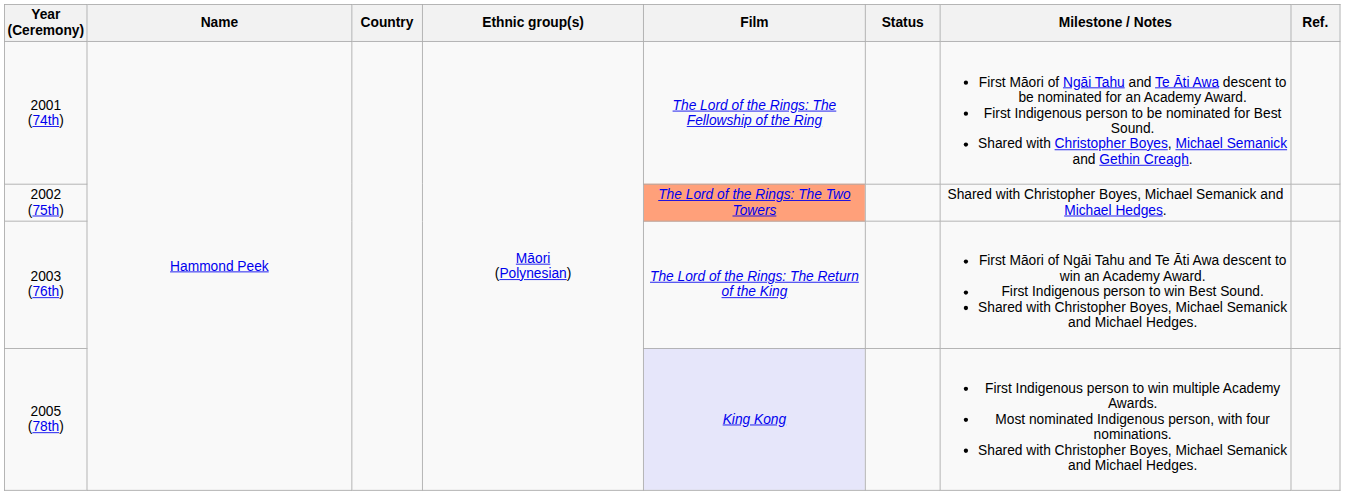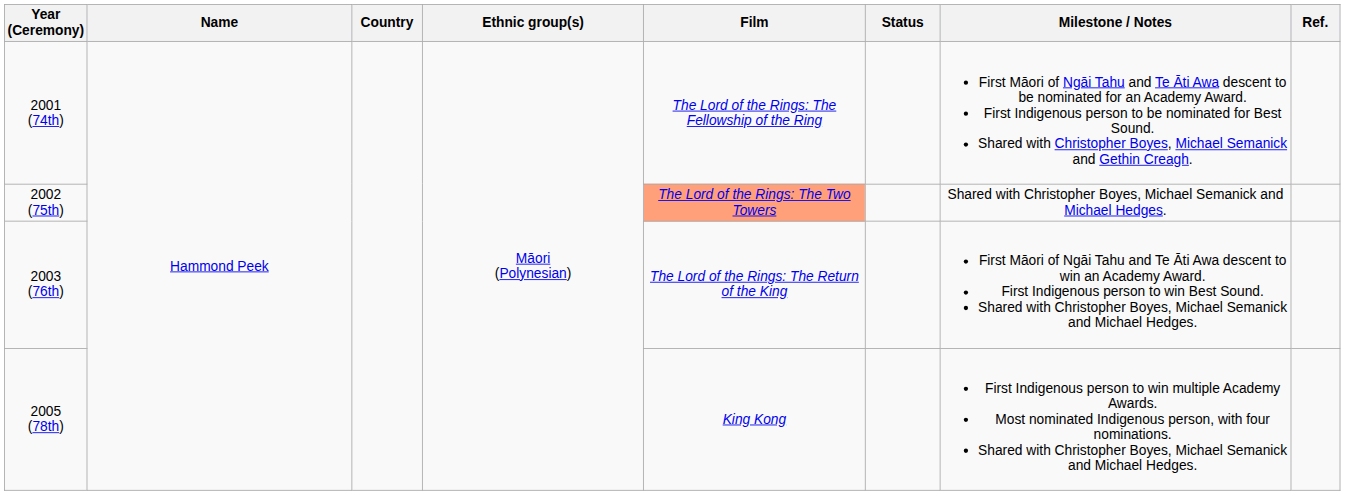(754, 419) lavender background -> (754, 419) no background
